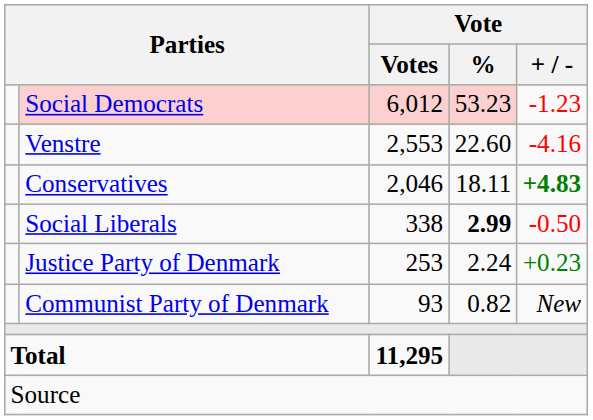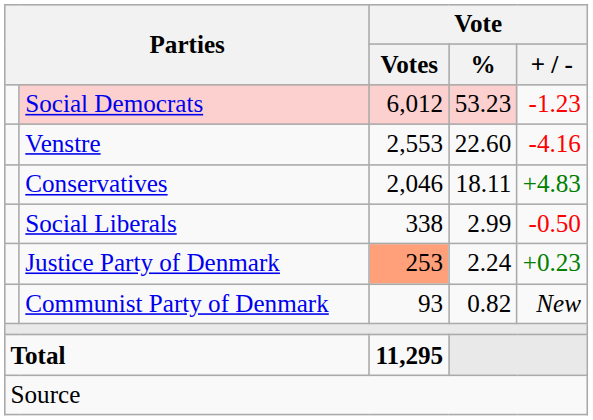(552, 183) bold -> (552, 183) normal
(489, 223) bold -> (489, 223) normal
(424, 263) no background -> (424, 263) lightsalmon background
